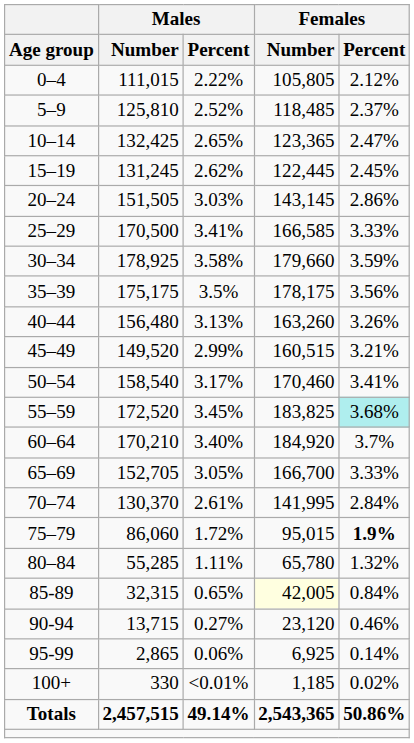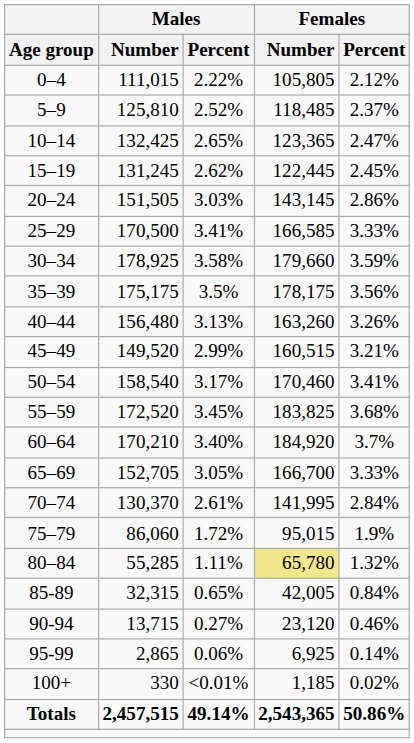(374, 412) paleturquoise background -> (374, 412) no background
(374, 532) bold -> (374, 532) normal
(308, 563) no background -> (308, 563) khaki background
(308, 593) lightyellow background -> (308, 593) no background
